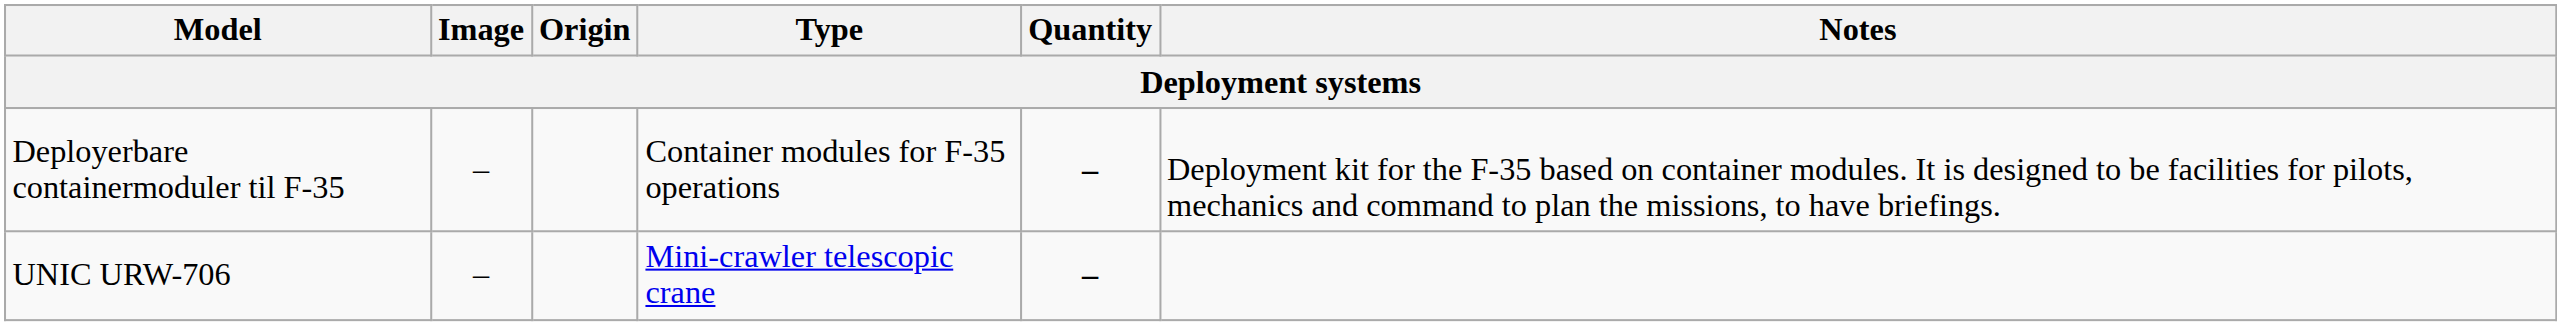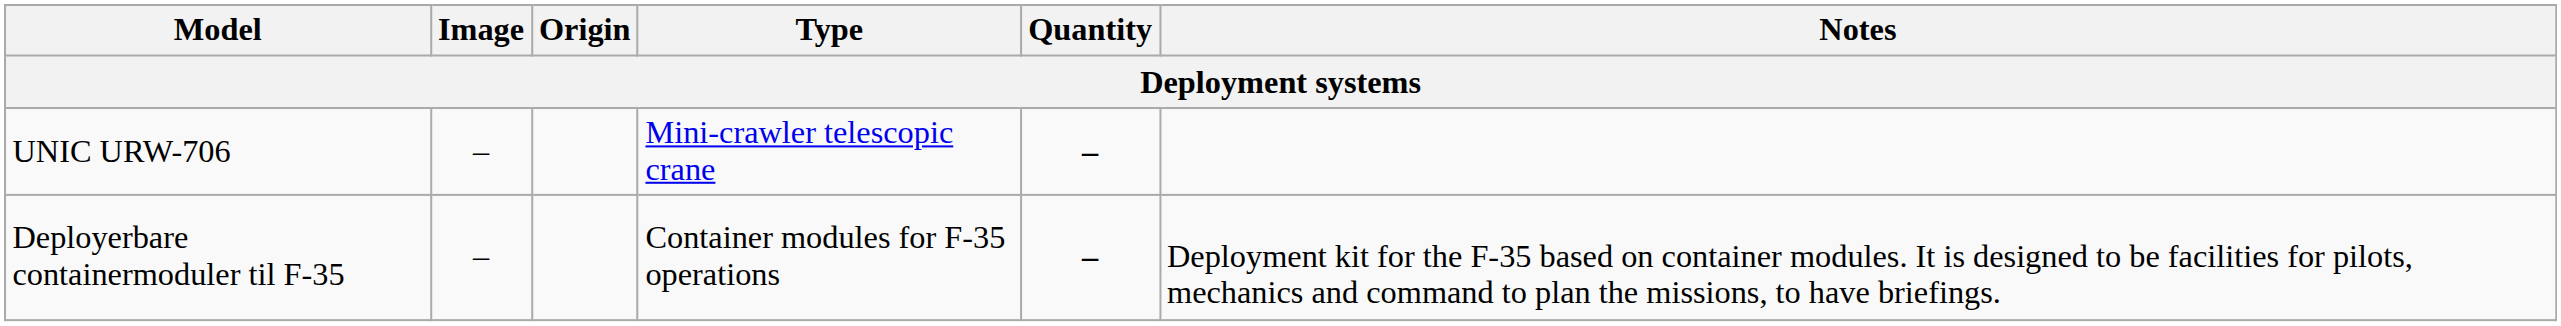rows swapped: (179, 169) <-> (122, 274)
